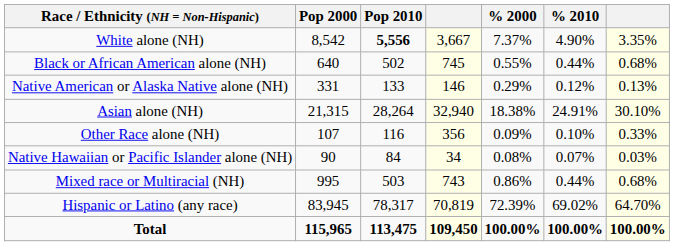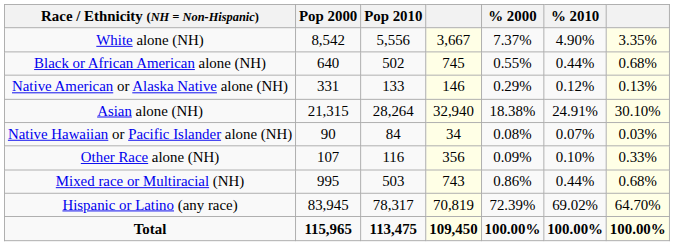(393, 39) bold -> (393, 39) normal
rows swapped: (150, 157) <-> (150, 134)
